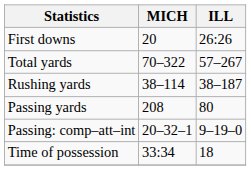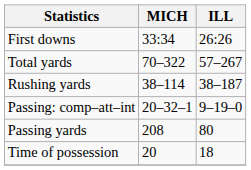(149, 39) 20 -> (158, 39) 33:34
rows swapped: (47, 107) <-> (72, 130)
(158, 153) 33:34 -> (149, 153) 20
